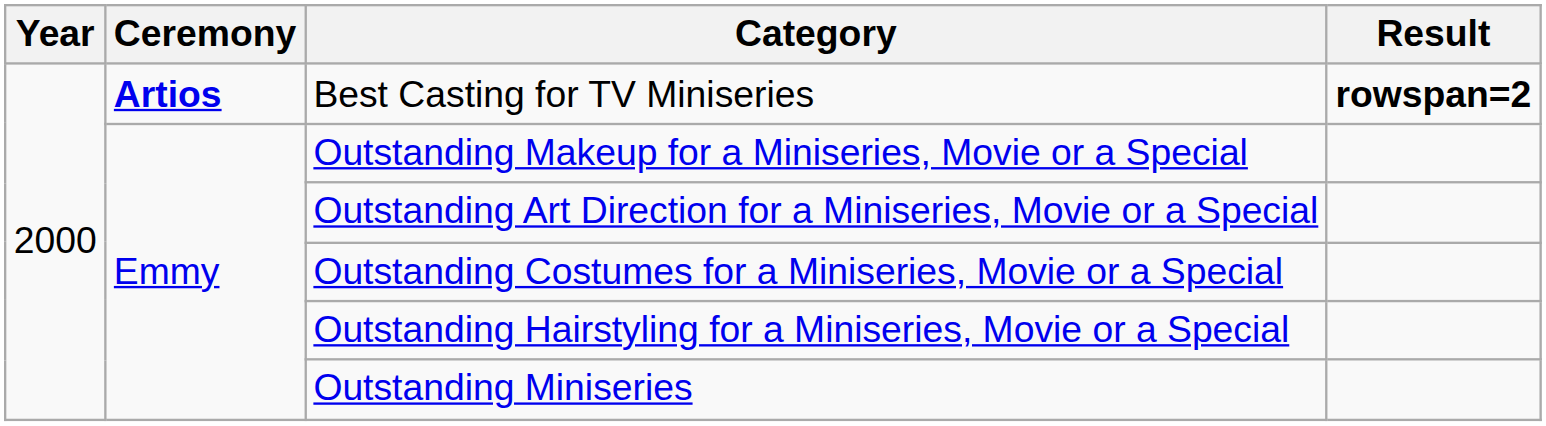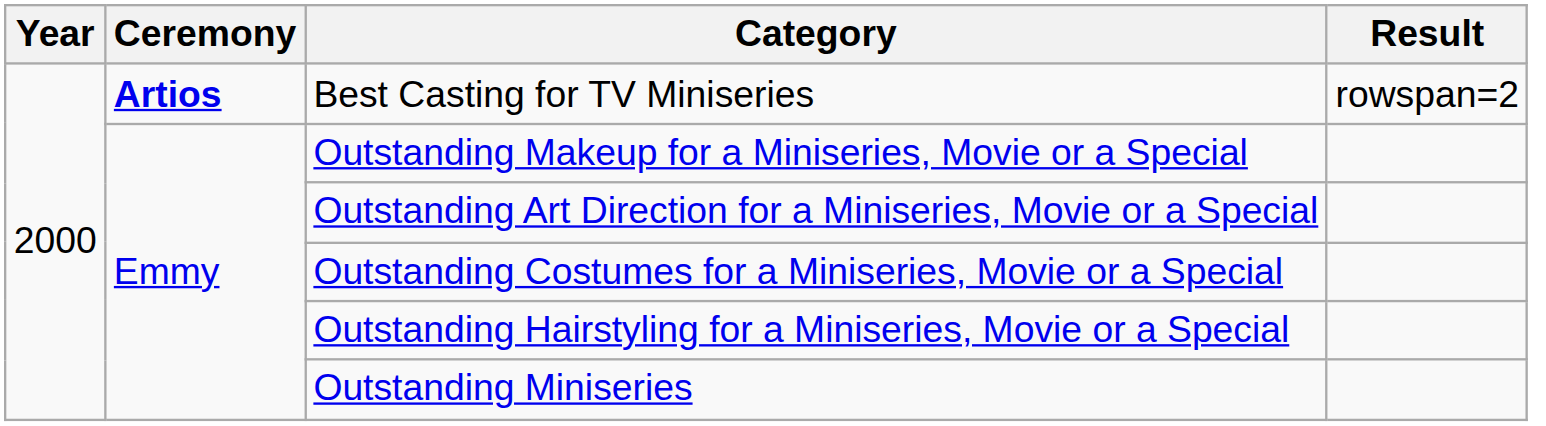(1433, 93) bold -> (1427, 93) normal
